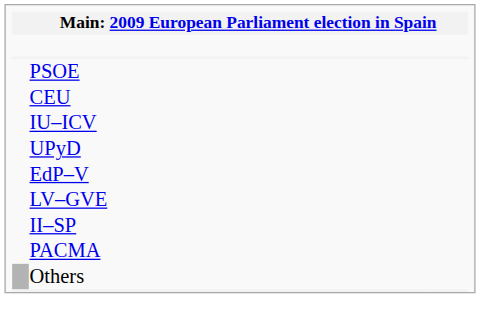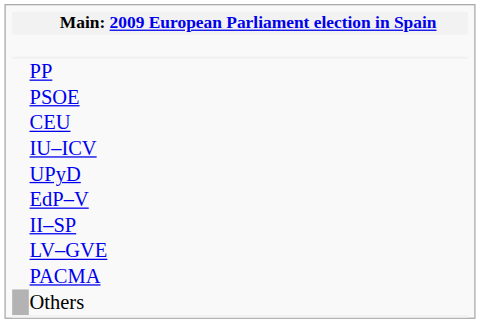+ row: (20, 72)
rows swapped: (20, 226) <-> (20, 200)
